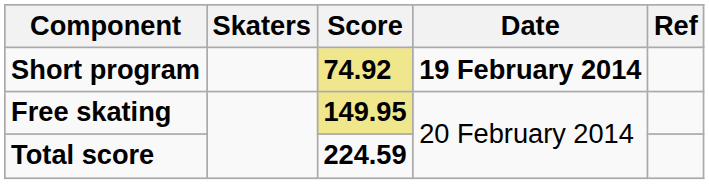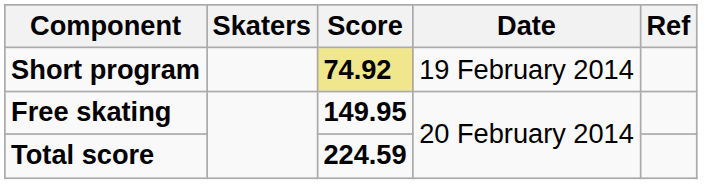(530, 69) bold -> (527, 69) normal
(365, 112) khaki background -> (365, 112) no background
